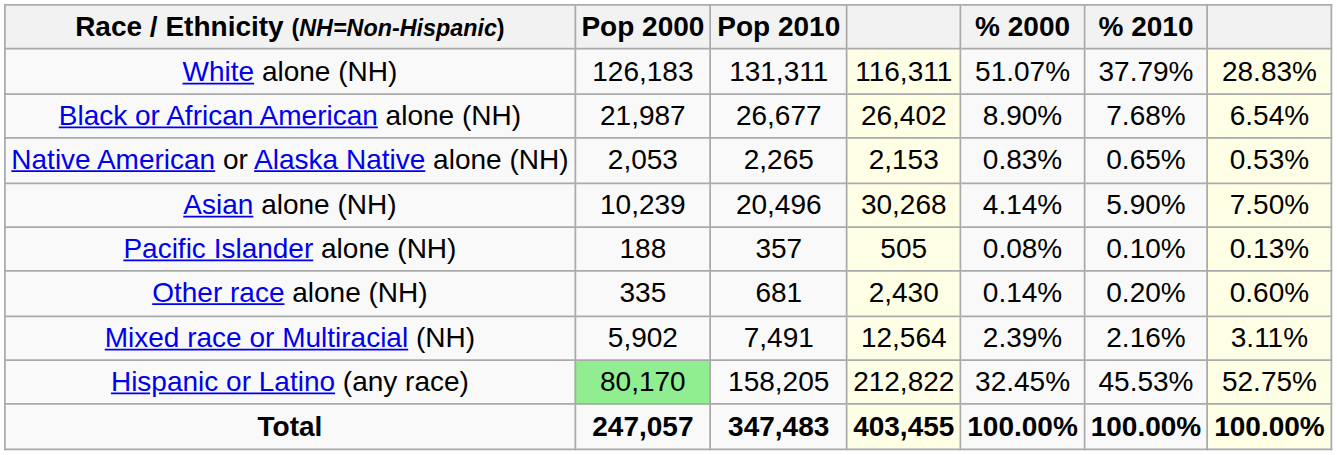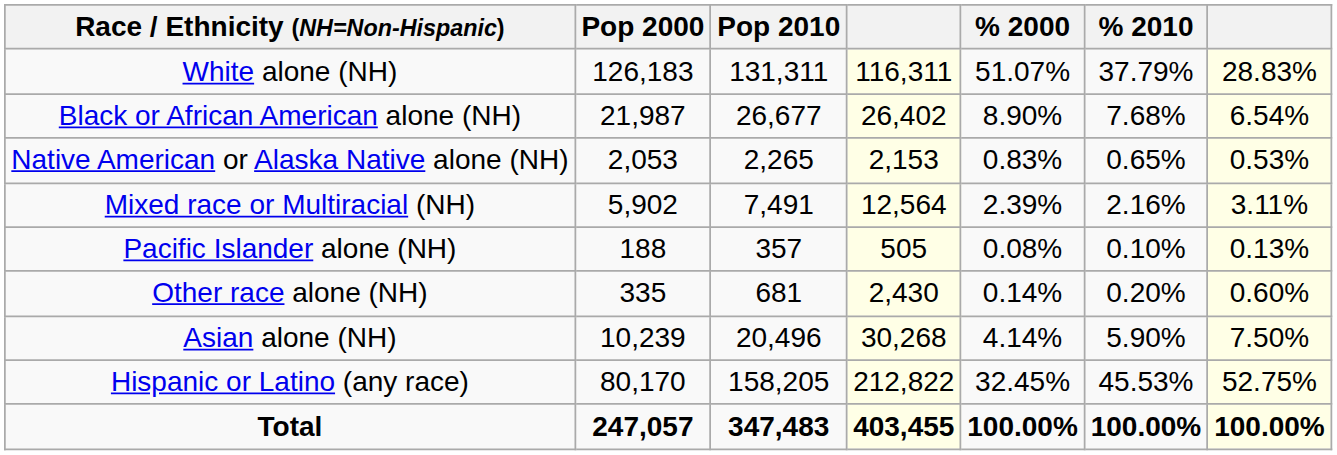rows swapped: (290, 204) <-> (290, 337)
(643, 381) lightgreen background -> (643, 381) no background
